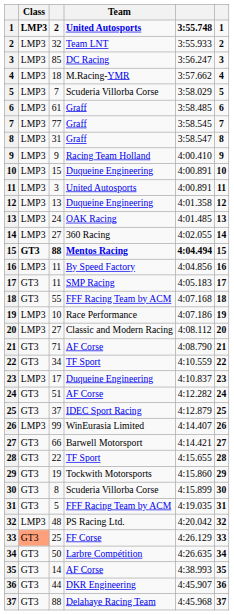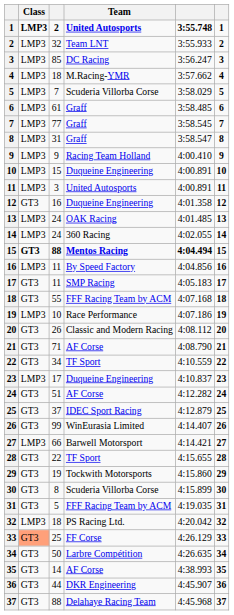(33, 203) LMP3 -> (30, 203) GT3
(57, 203) 13 -> (57, 203) 16
(57, 235) 27 -> (57, 235) 24
(33, 330) LMP3 -> (30, 330) GT3
(57, 330) 27 -> (57, 330) 26
(33, 426) LMP3 -> (30, 426) GT3
(30, 442) GT3 -> (33, 442) LMP3
(57, 521) 48 -> (57, 521) 18
